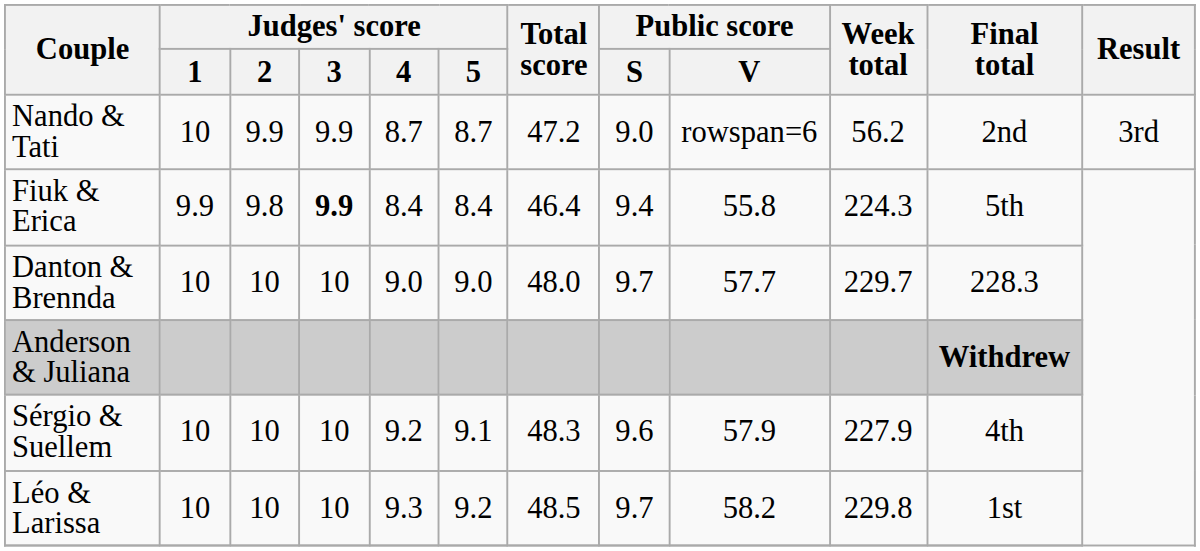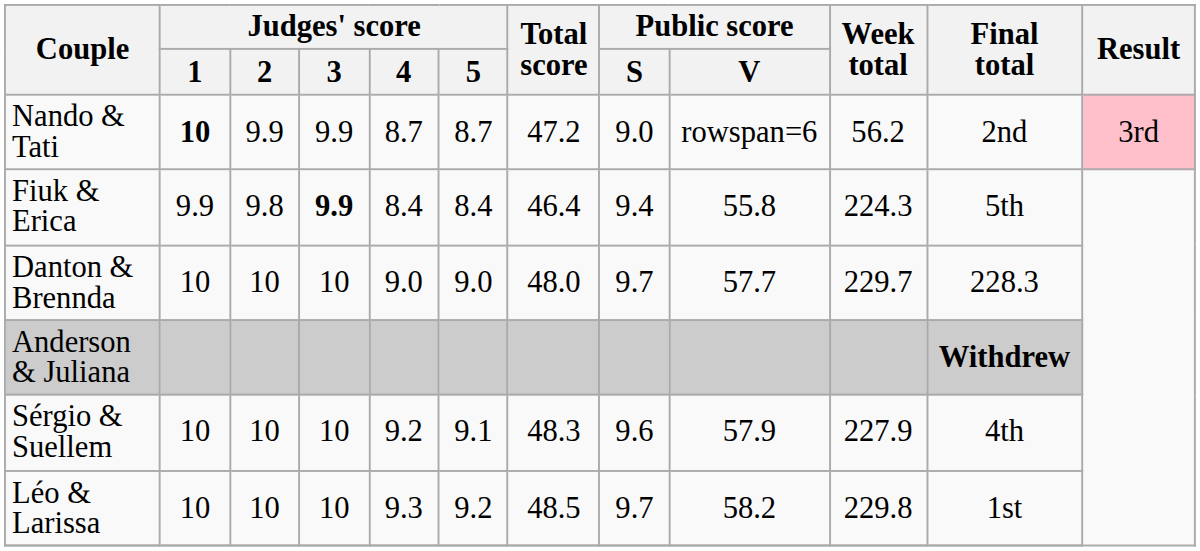(195, 131) normal -> (195, 131) bold
(1139, 131) no background -> (1139, 131) pink background
